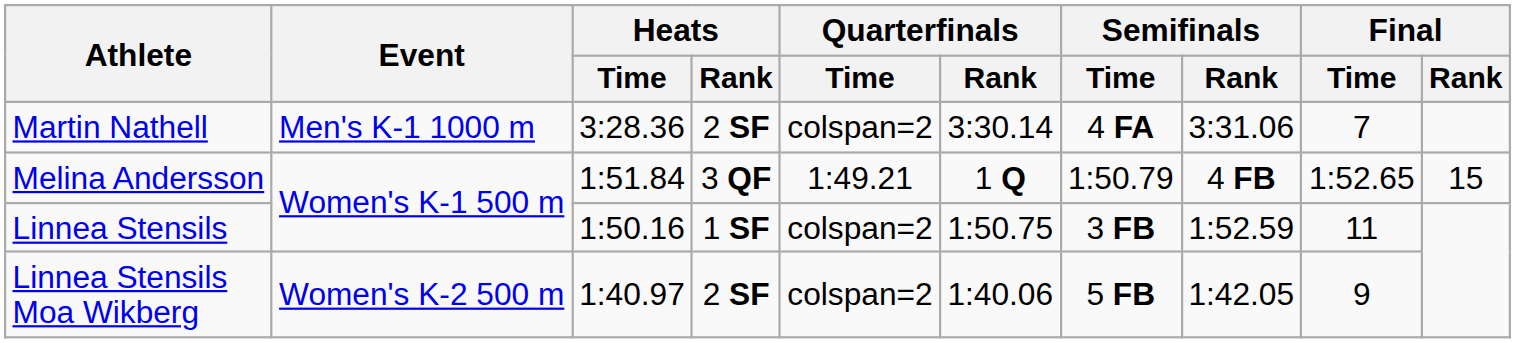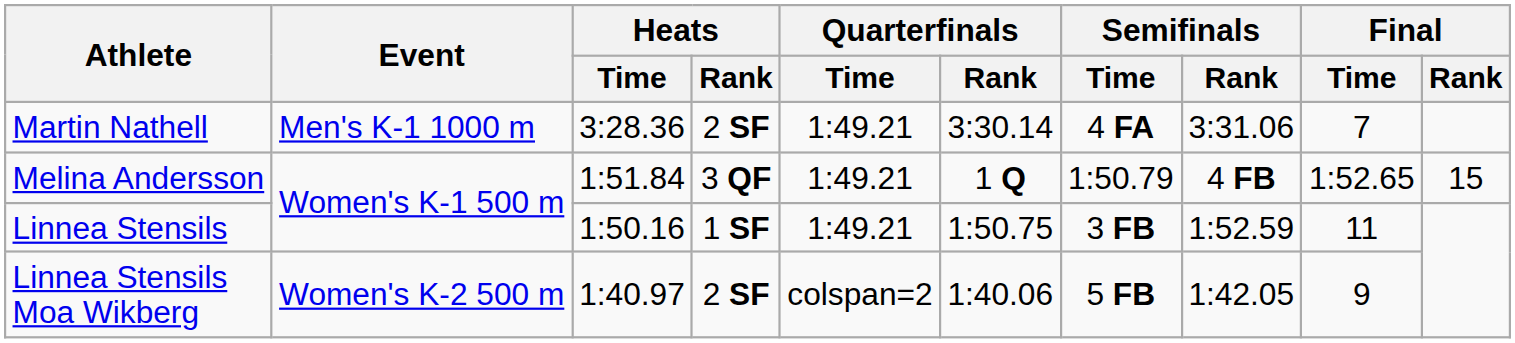(860, 128) colspan=2 -> (860, 128) 1:49.21
(860, 228) colspan=2 -> (860, 228) 1:49.21
